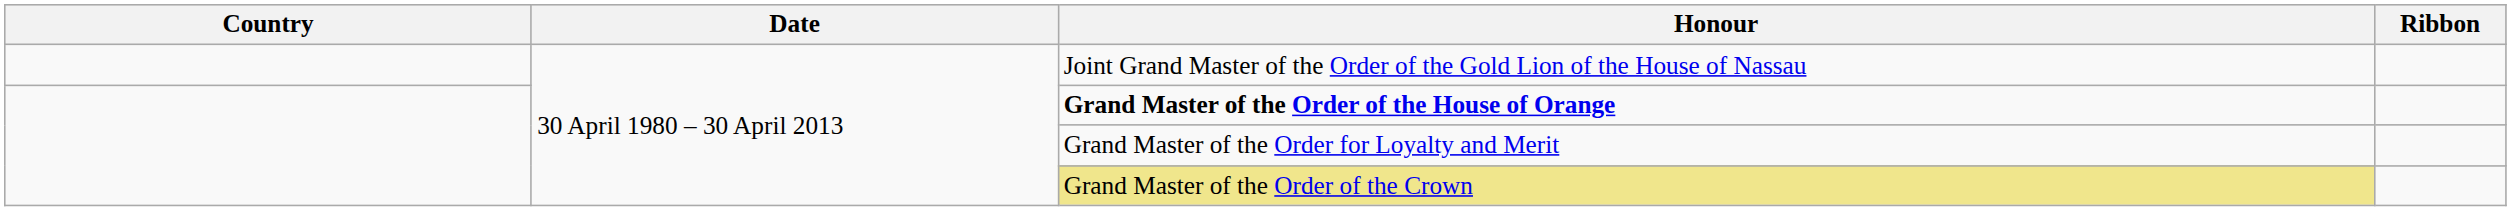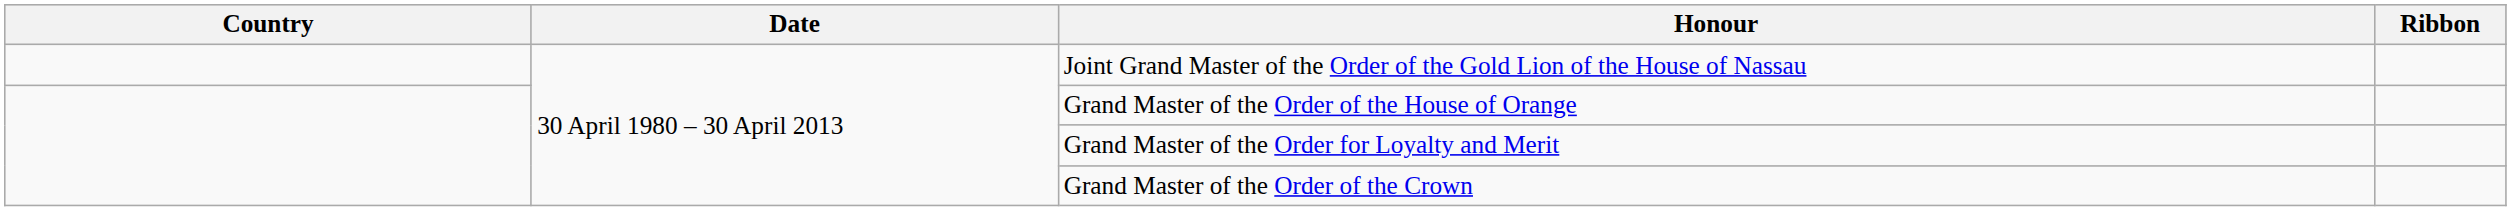(1340, 104) bold -> (1320, 104) normal
(1268, 184) khaki background -> (1268, 184) no background
